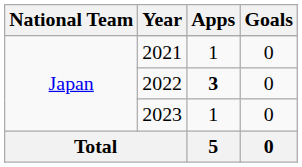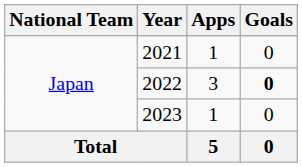(213, 83) bold -> (213, 83) normal
(269, 83) normal -> (269, 83) bold
